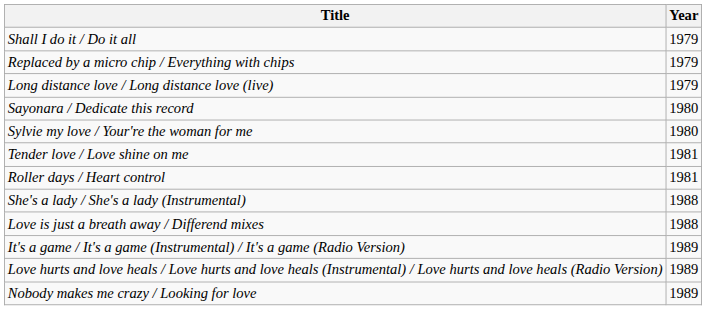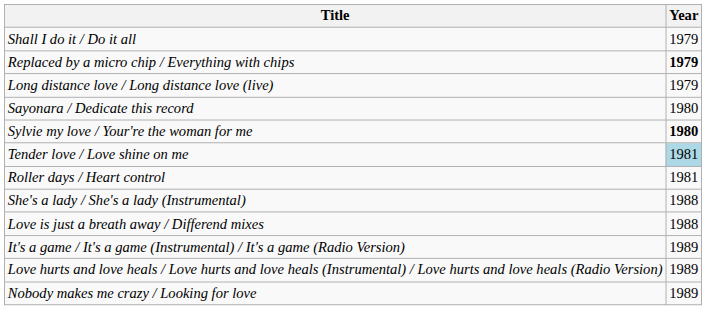(684, 62) normal -> (684, 62) bold
(684, 131) normal -> (684, 131) bold
(684, 154) no background -> (684, 154) lightblue background
